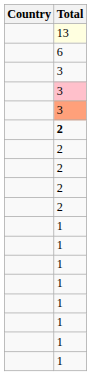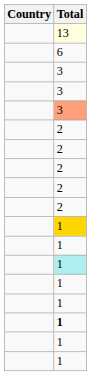(60, 91) pink background -> (60, 91) no background
(60, 129) bold -> (60, 129) normal
(60, 226) no background -> (60, 226) gold background
(60, 264) no background -> (60, 264) paleturquoise background
(60, 322) normal -> (60, 322) bold
